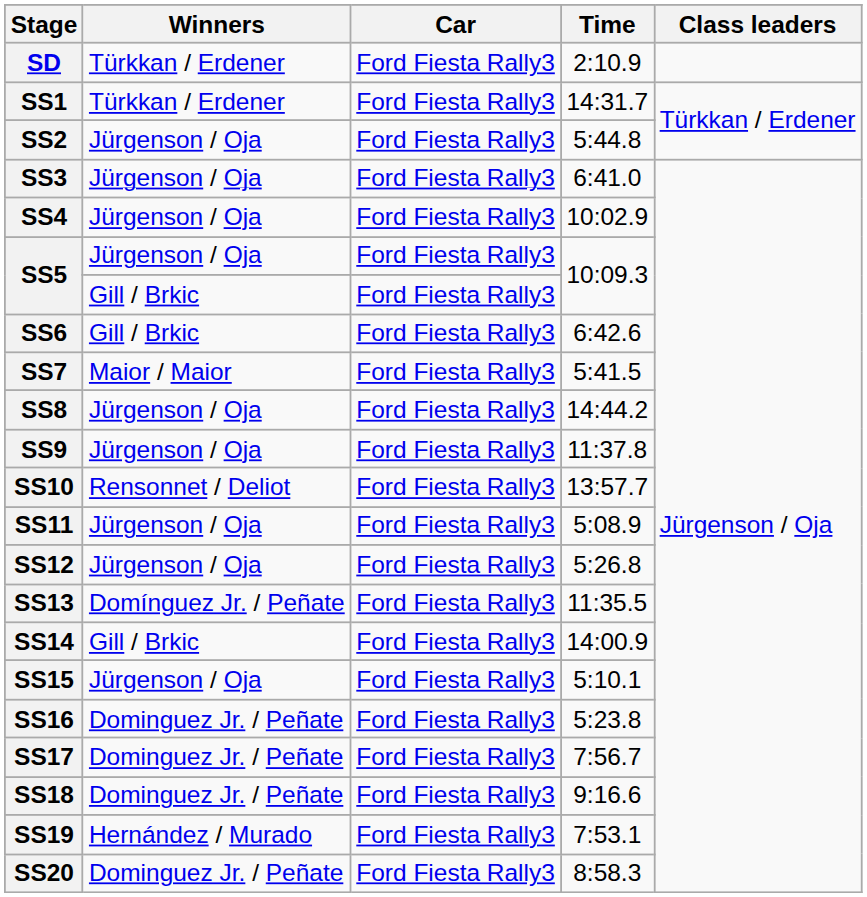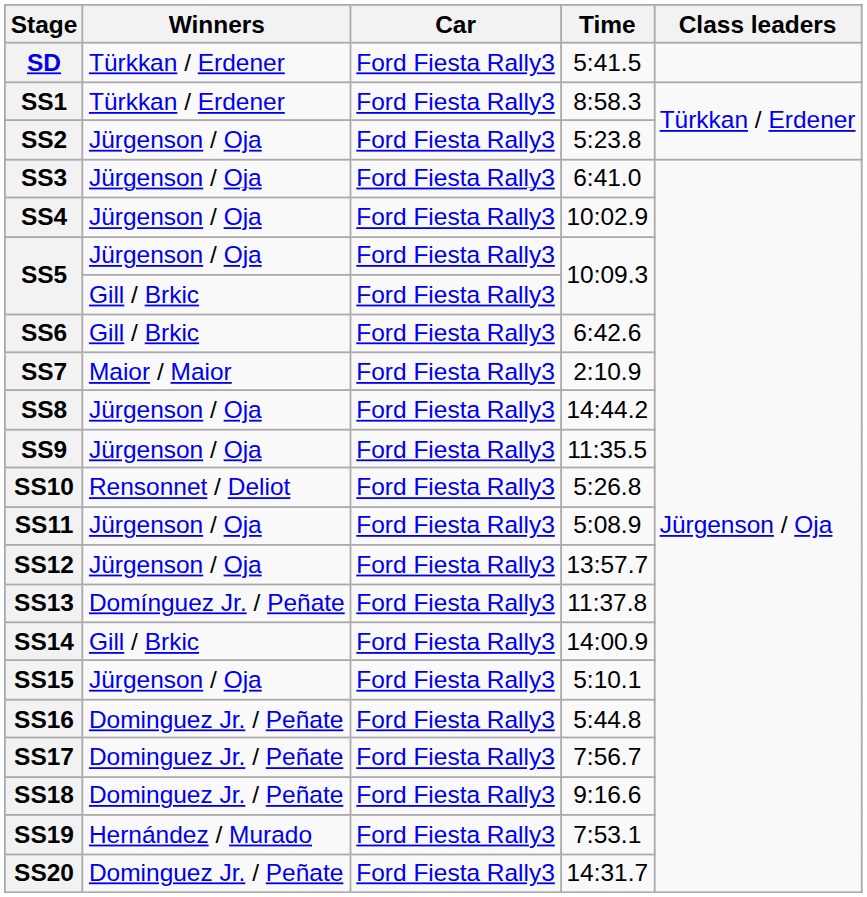(607, 62) 2:10.9 -> (607, 62) 5:41.5
(607, 101) 14:31.7 -> (607, 101) 8:58.3
(607, 140) 5:44.8 -> (607, 140) 5:23.8
(607, 371) 5:41.5 -> (607, 371) 2:10.9
(607, 448) 11:37.8 -> (607, 448) 11:35.5
(607, 487) 13:57.7 -> (607, 487) 5:26.8
(607, 564) 5:26.8 -> (607, 564) 13:57.7
(607, 603) 11:35.5 -> (607, 603) 11:37.8
(607, 718) 5:23.8 -> (607, 718) 5:44.8
(607, 873) 8:58.3 -> (607, 873) 14:31.7
